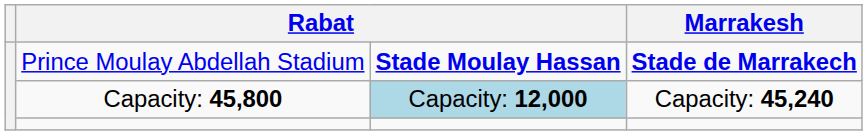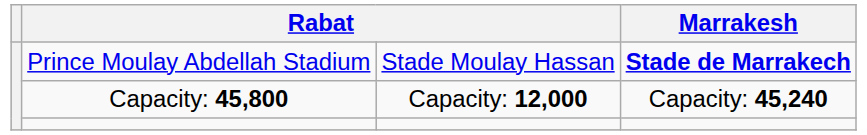(498, 61) bold -> (498, 61) normal
(498, 99) lightblue background -> (498, 99) no background
